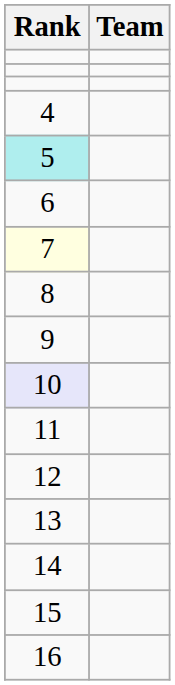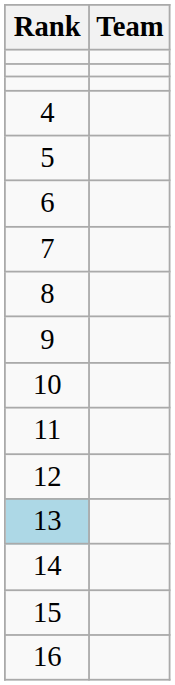(47, 157) paleturquoise background -> (47, 157) no background
(47, 248) lightyellow background -> (47, 248) no background
(47, 384) lavender background -> (47, 384) no background
(47, 521) no background -> (47, 521) lightblue background
